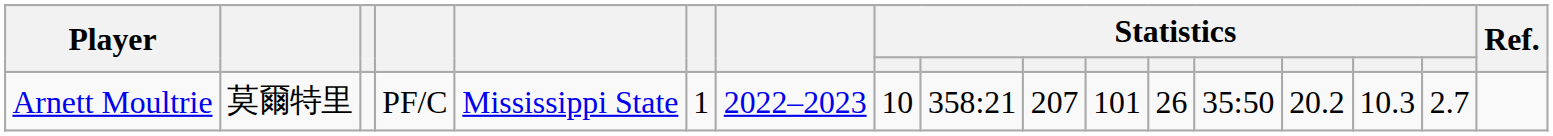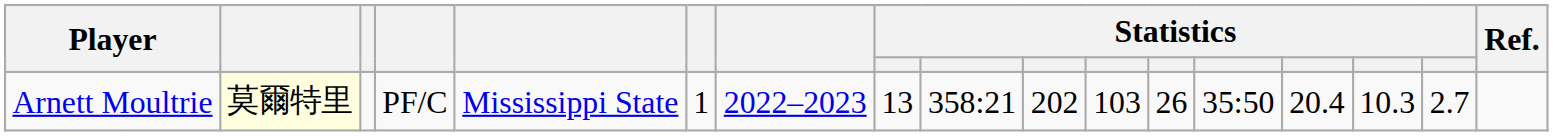(290, 100) no background -> (290, 100) lightyellow background
(897, 101) 10 -> (897, 101) 13
(1055, 101) 207 -> (1055, 101) 202
(1117, 101) 101 -> (1117, 101) 103
(1317, 101) 20.2 -> (1317, 101) 20.4
